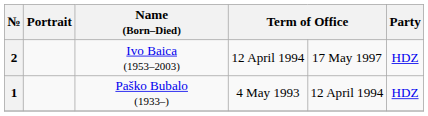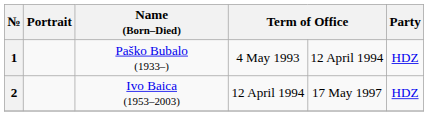rows swapped: (14, 93) <-> (14, 57)
